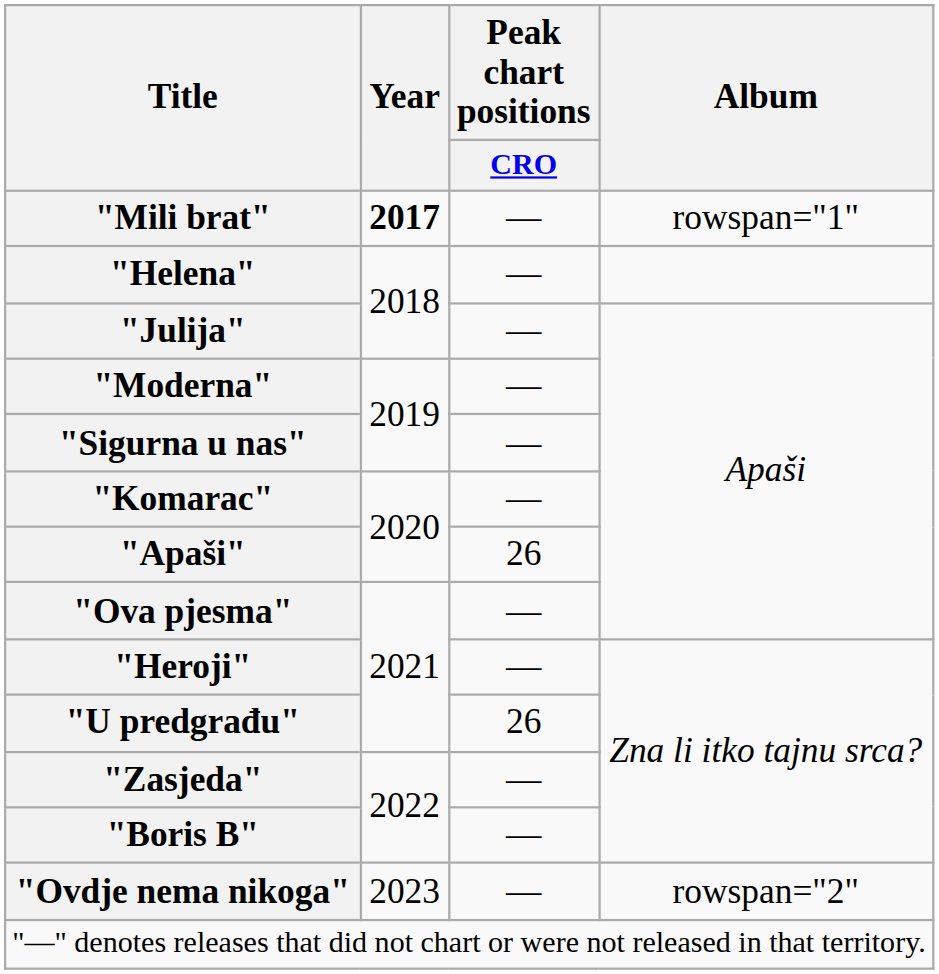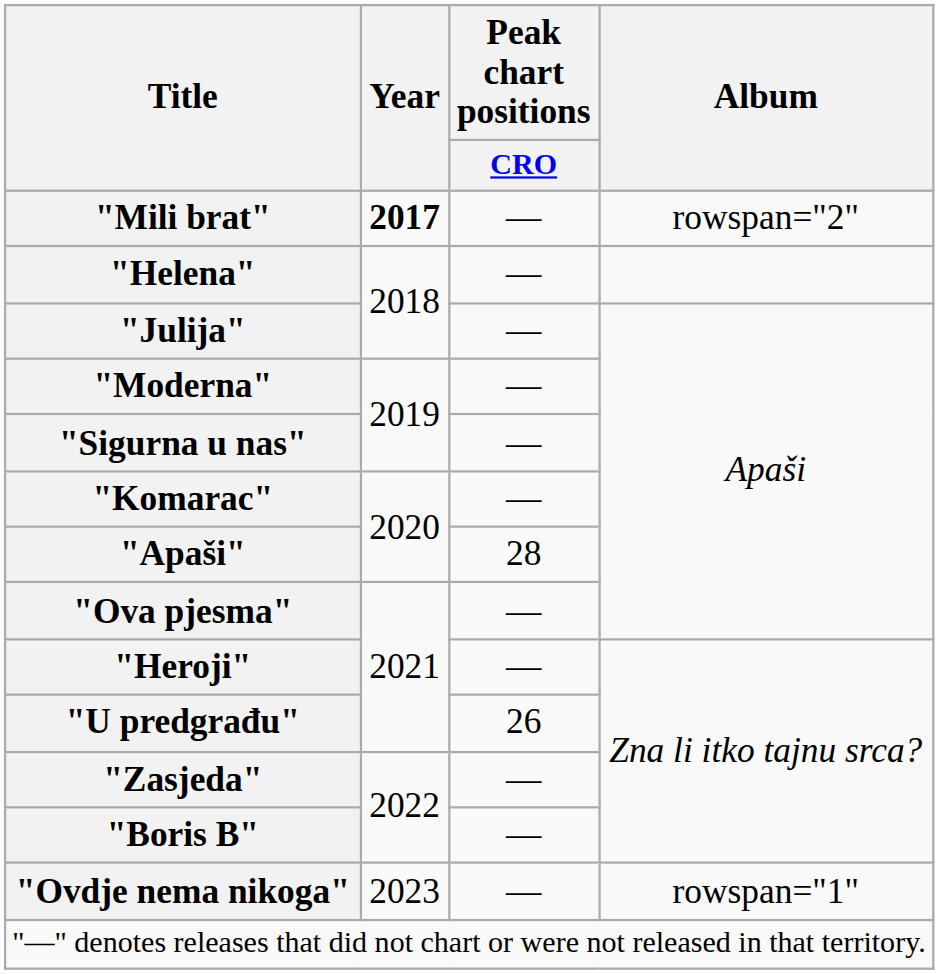(766, 217) rowspan="1" -> (766, 217) rowspan="2"
(524, 554) 26 -> (524, 554) 28
(766, 890) rowspan="2" -> (766, 890) rowspan="1"
